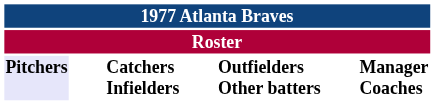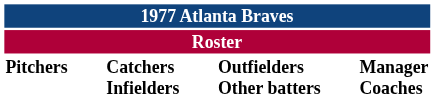(37, 67) lavender background -> (37, 67) no background
